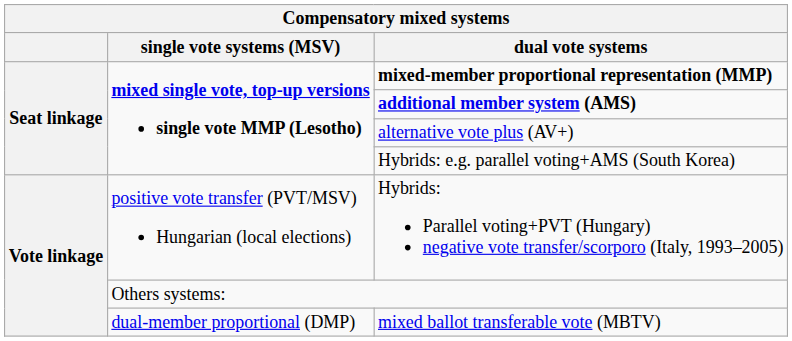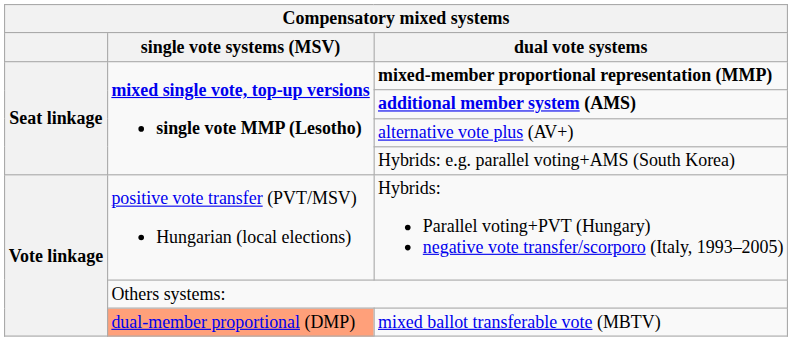(233, 322) no background -> (233, 322) lightsalmon background
